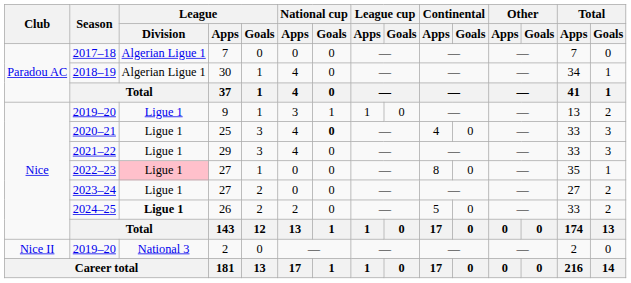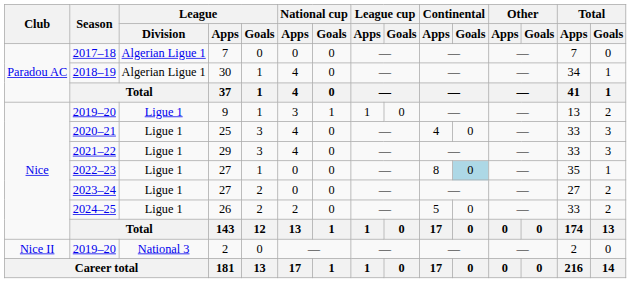(332, 131) bold -> (332, 131) normal
(164, 170) pink background -> (164, 170) no background
(470, 170) no background -> (470, 170) lightblue background
(164, 209) bold -> (164, 209) normal
